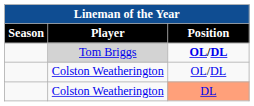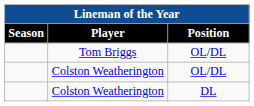(108, 52) lightgrey background -> (108, 52) no background
(208, 52) bold -> (208, 52) normal
(208, 91) lightsalmon background -> (208, 91) no background
